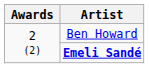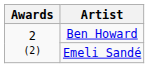(102, 53) bold -> (102, 53) normal
